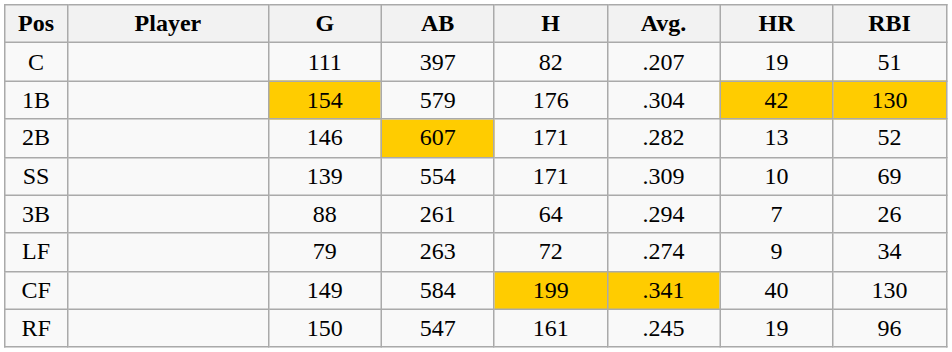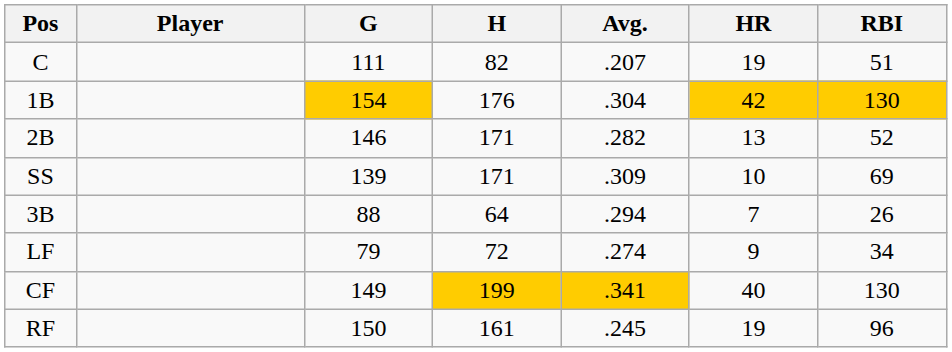- column: (438, 23)
